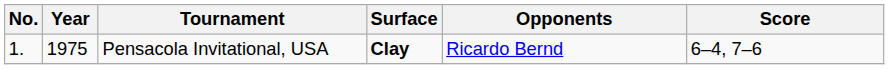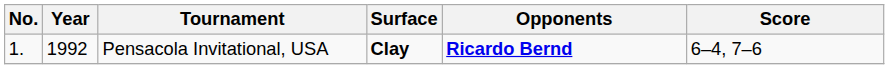(67, 48) 1975 -> (67, 48) 1992
(505, 48) normal -> (509, 48) bold
